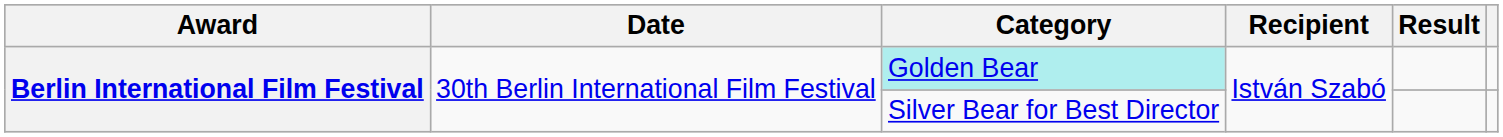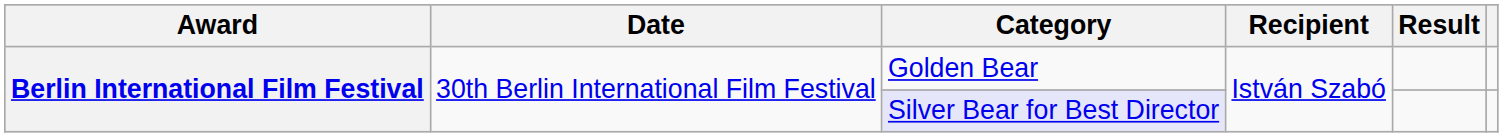(963, 68) paleturquoise background -> (963, 68) no background
(1054, 110) no background -> (1054, 110) lavender background
